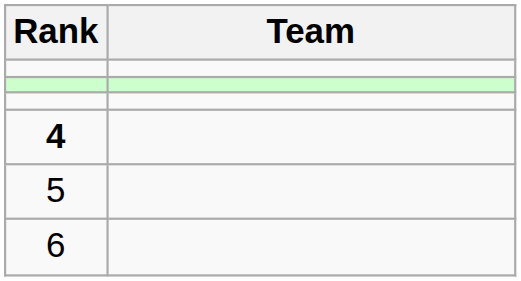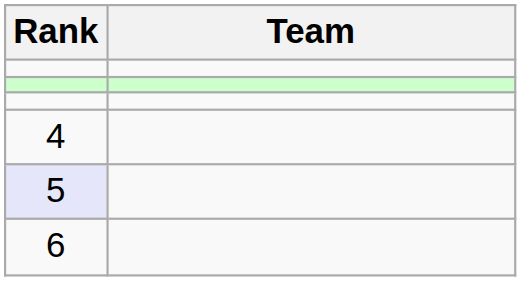(56, 135) bold -> (56, 135) normal
(56, 191) no background -> (56, 191) lavender background
